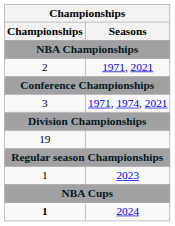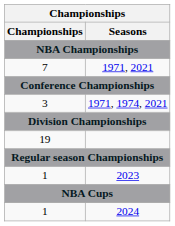(45, 67) 2 -> (45, 67) 7
(45, 211) bold -> (45, 211) normal
